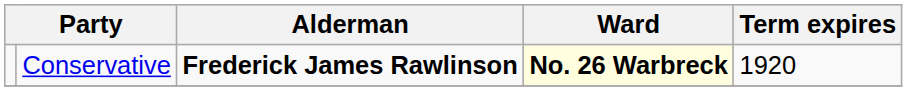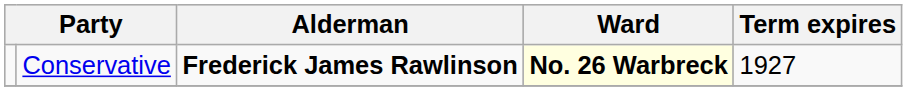(768, 65) 1920 -> (768, 65) 1927
